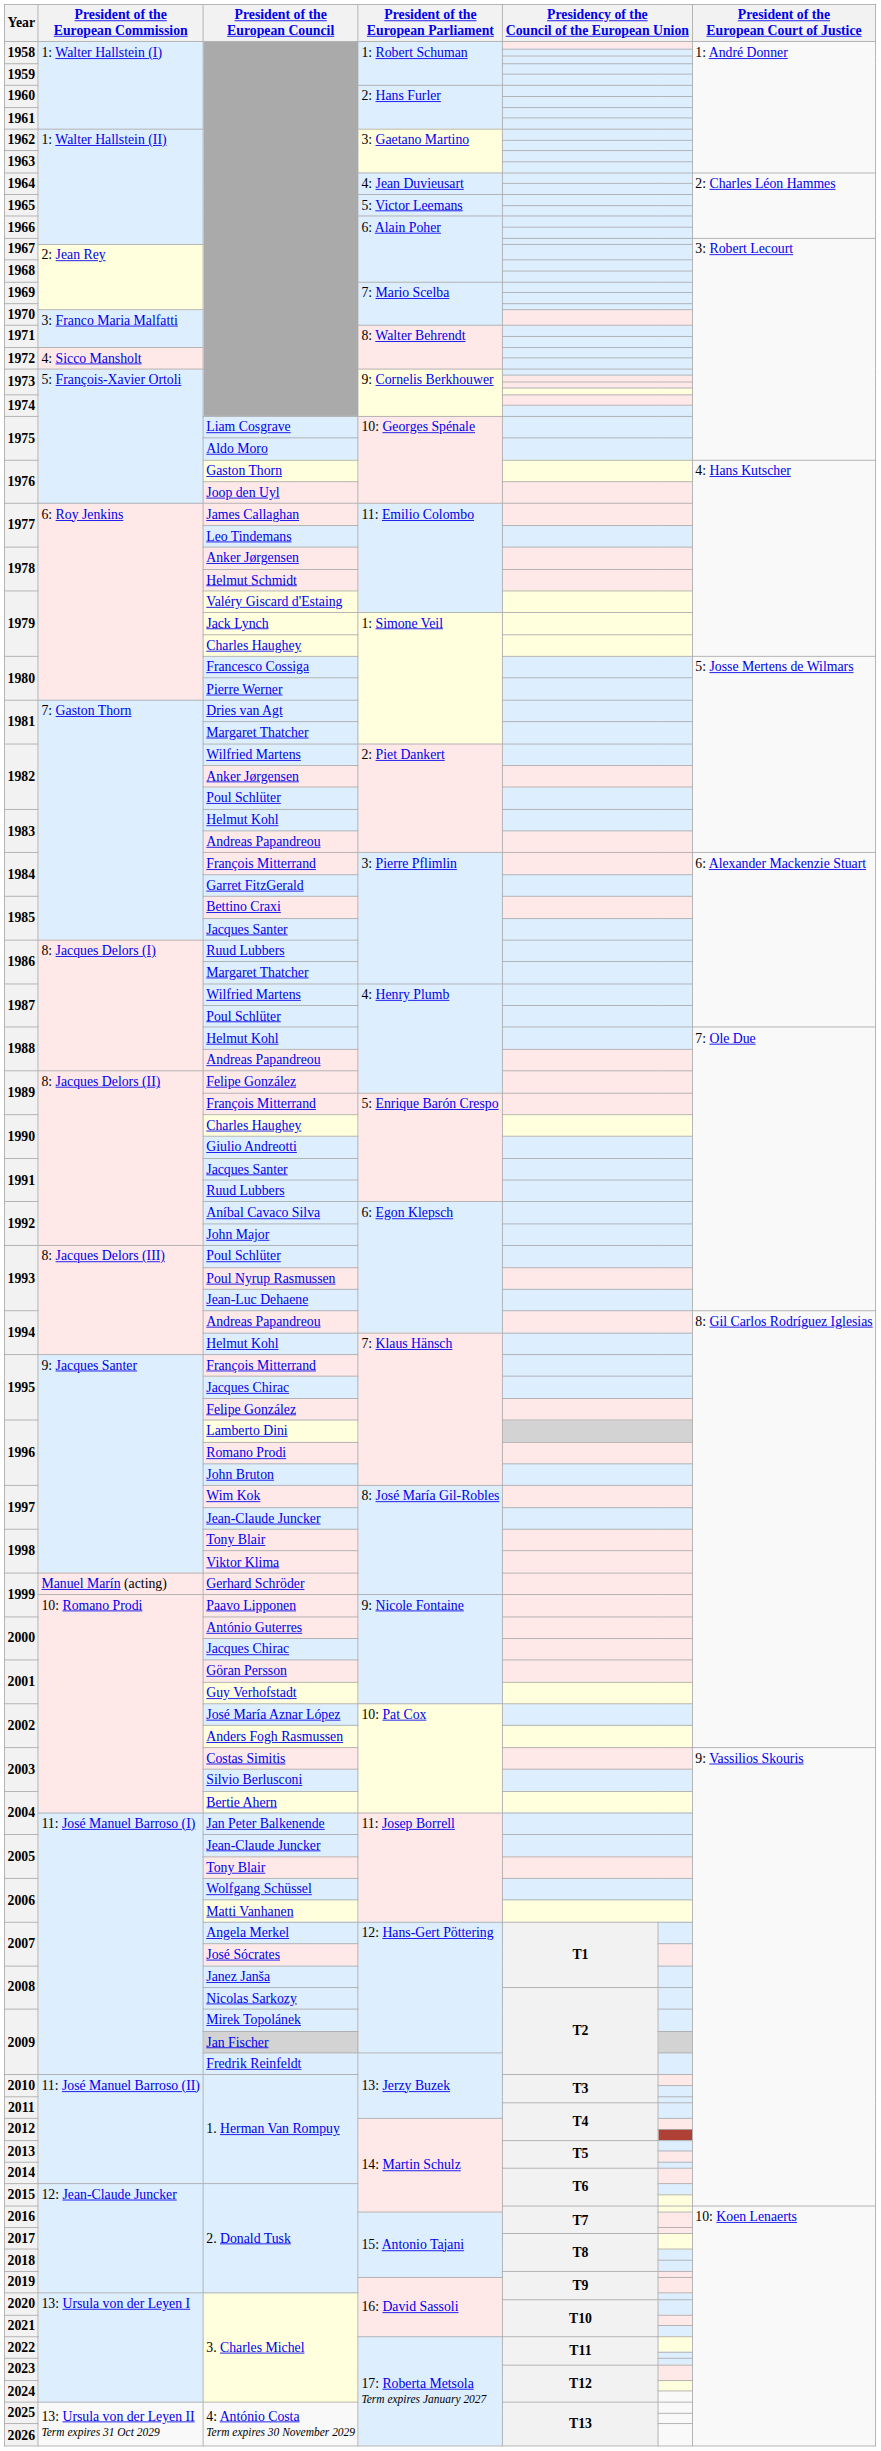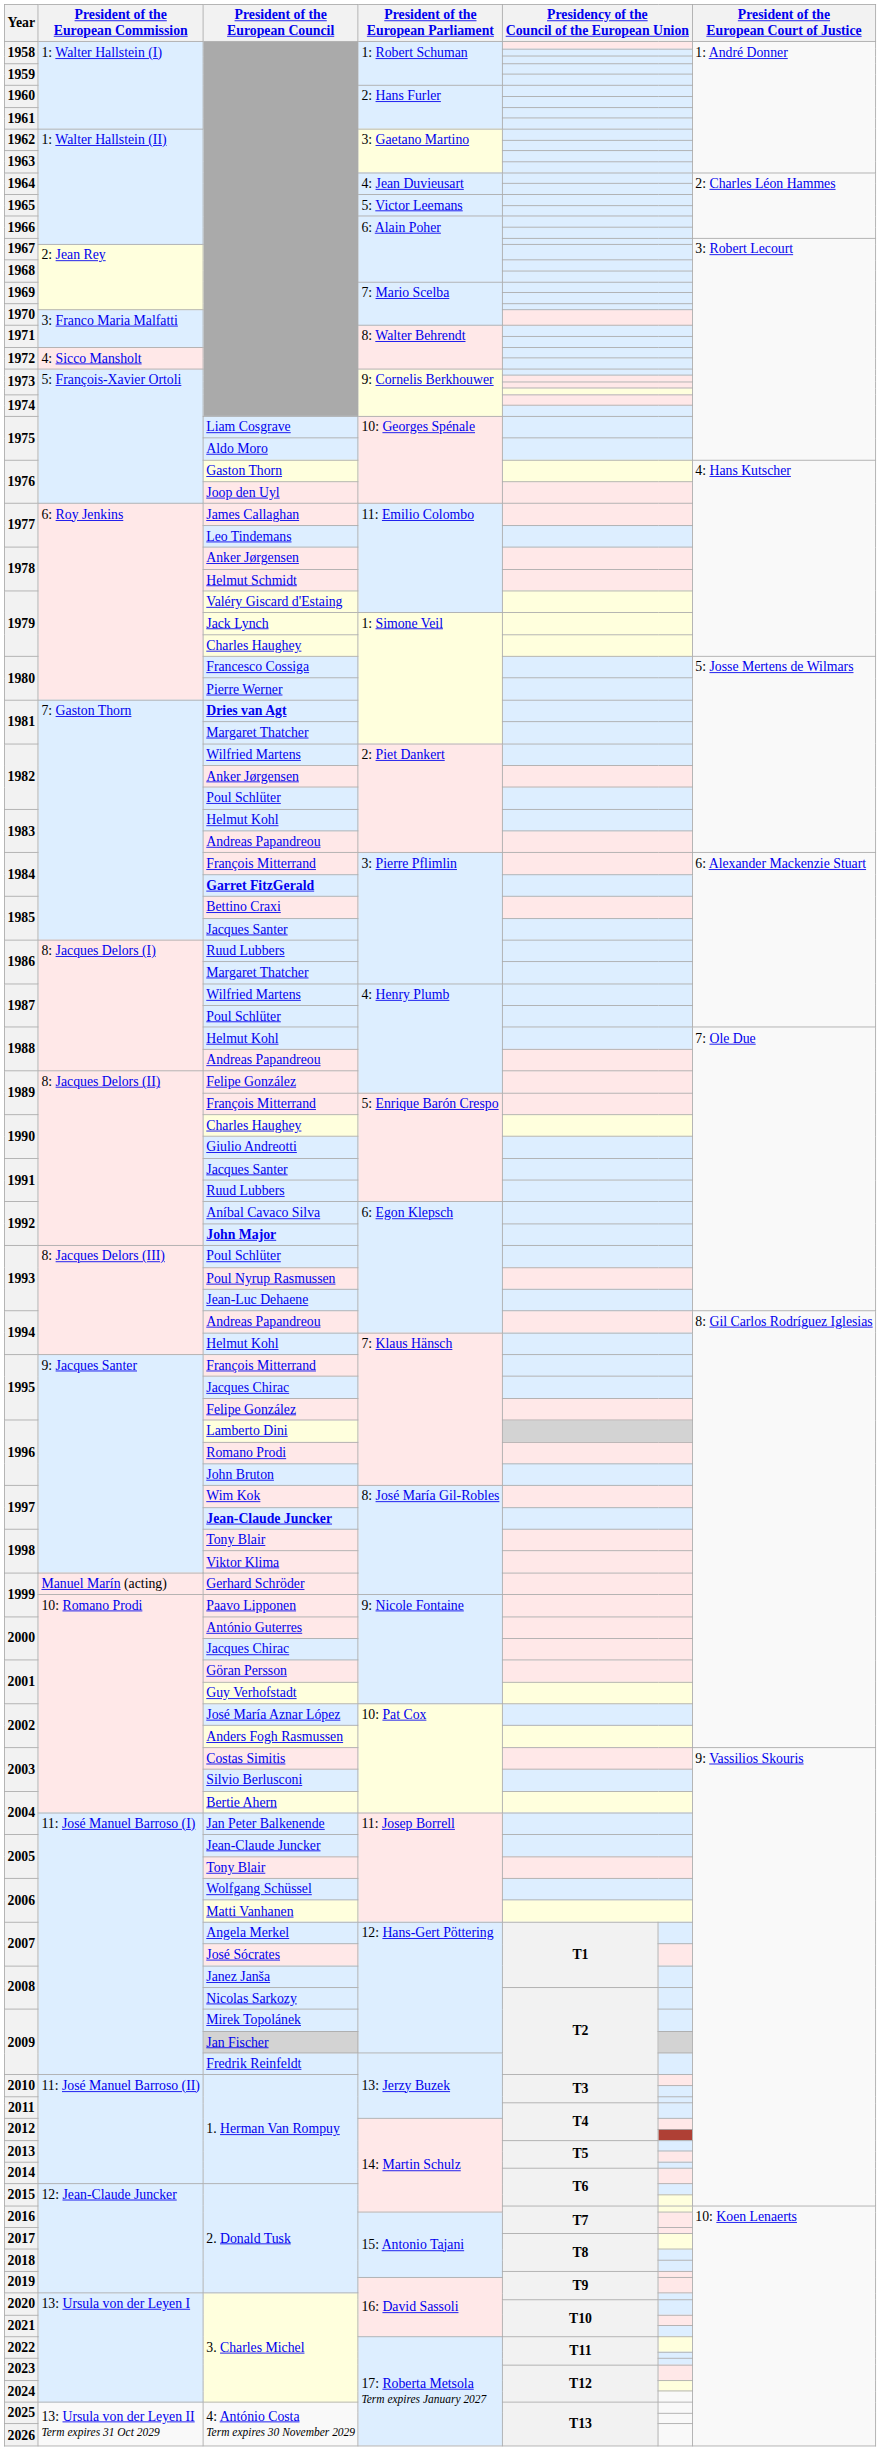(244, 710) normal -> (246, 710) bold
(255, 885) normal -> (260, 885) bold
(238, 1234) normal -> (241, 1234) bold
(263, 1518) normal -> (269, 1518) bold
